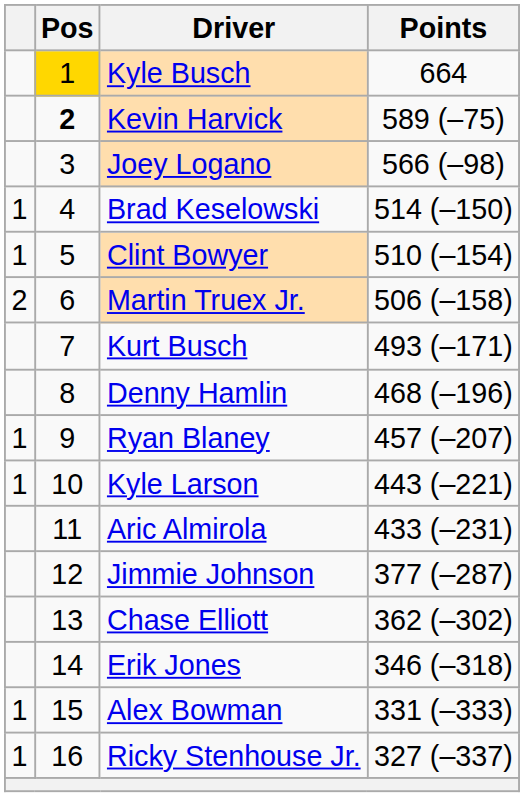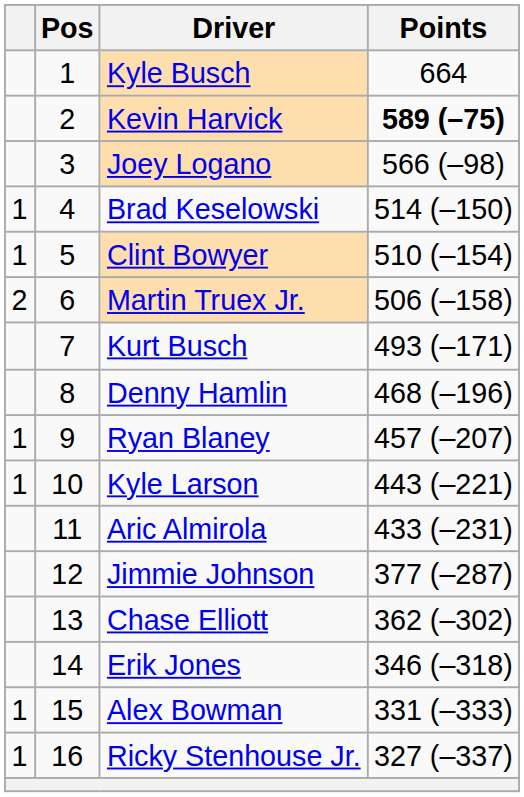(67, 73) gold background -> (67, 73) no background
(67, 119) bold -> (67, 119) normal
(443, 119) normal -> (443, 119) bold
